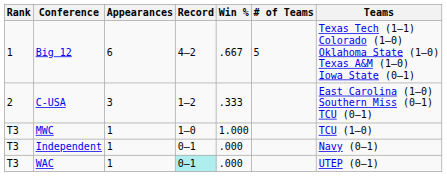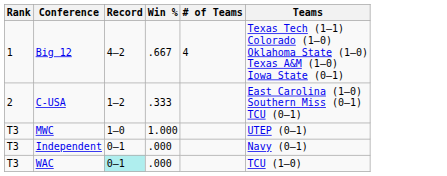- column: (140, 13)
(257, 52) 5 -> (186, 52) 4
(346, 131) TCU (1–0) -> (278, 131) UTEP (0–1)
(349, 163) UTEP (0–1) -> (275, 163) TCU (1–0)
